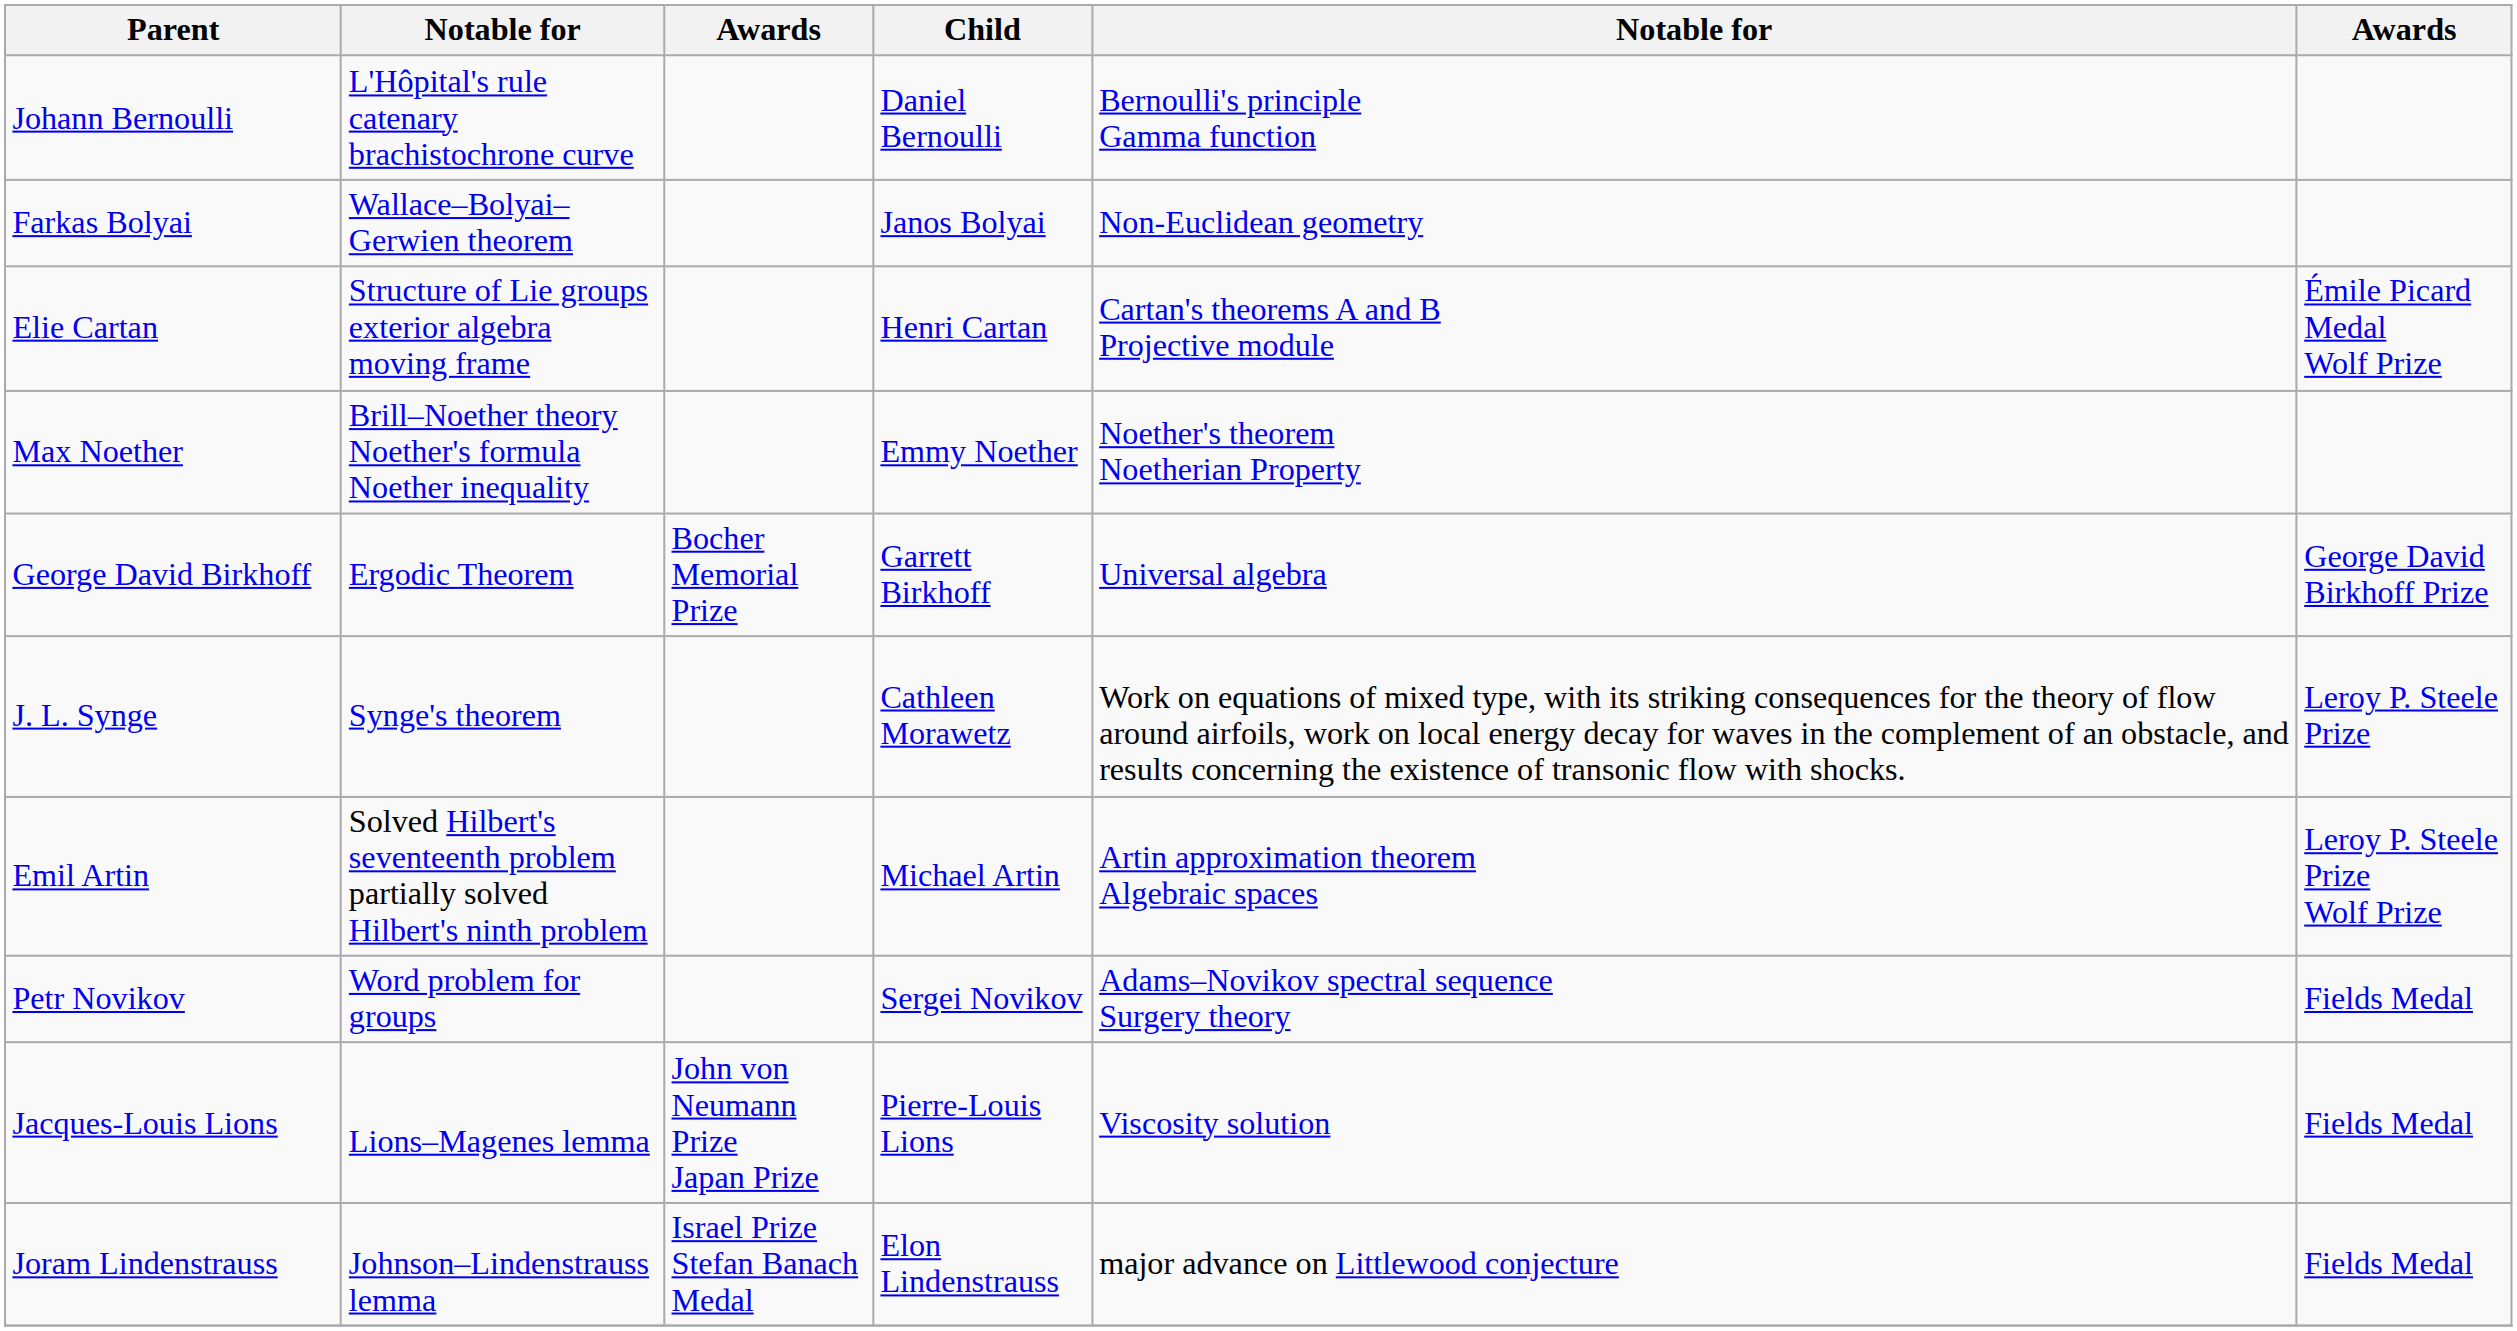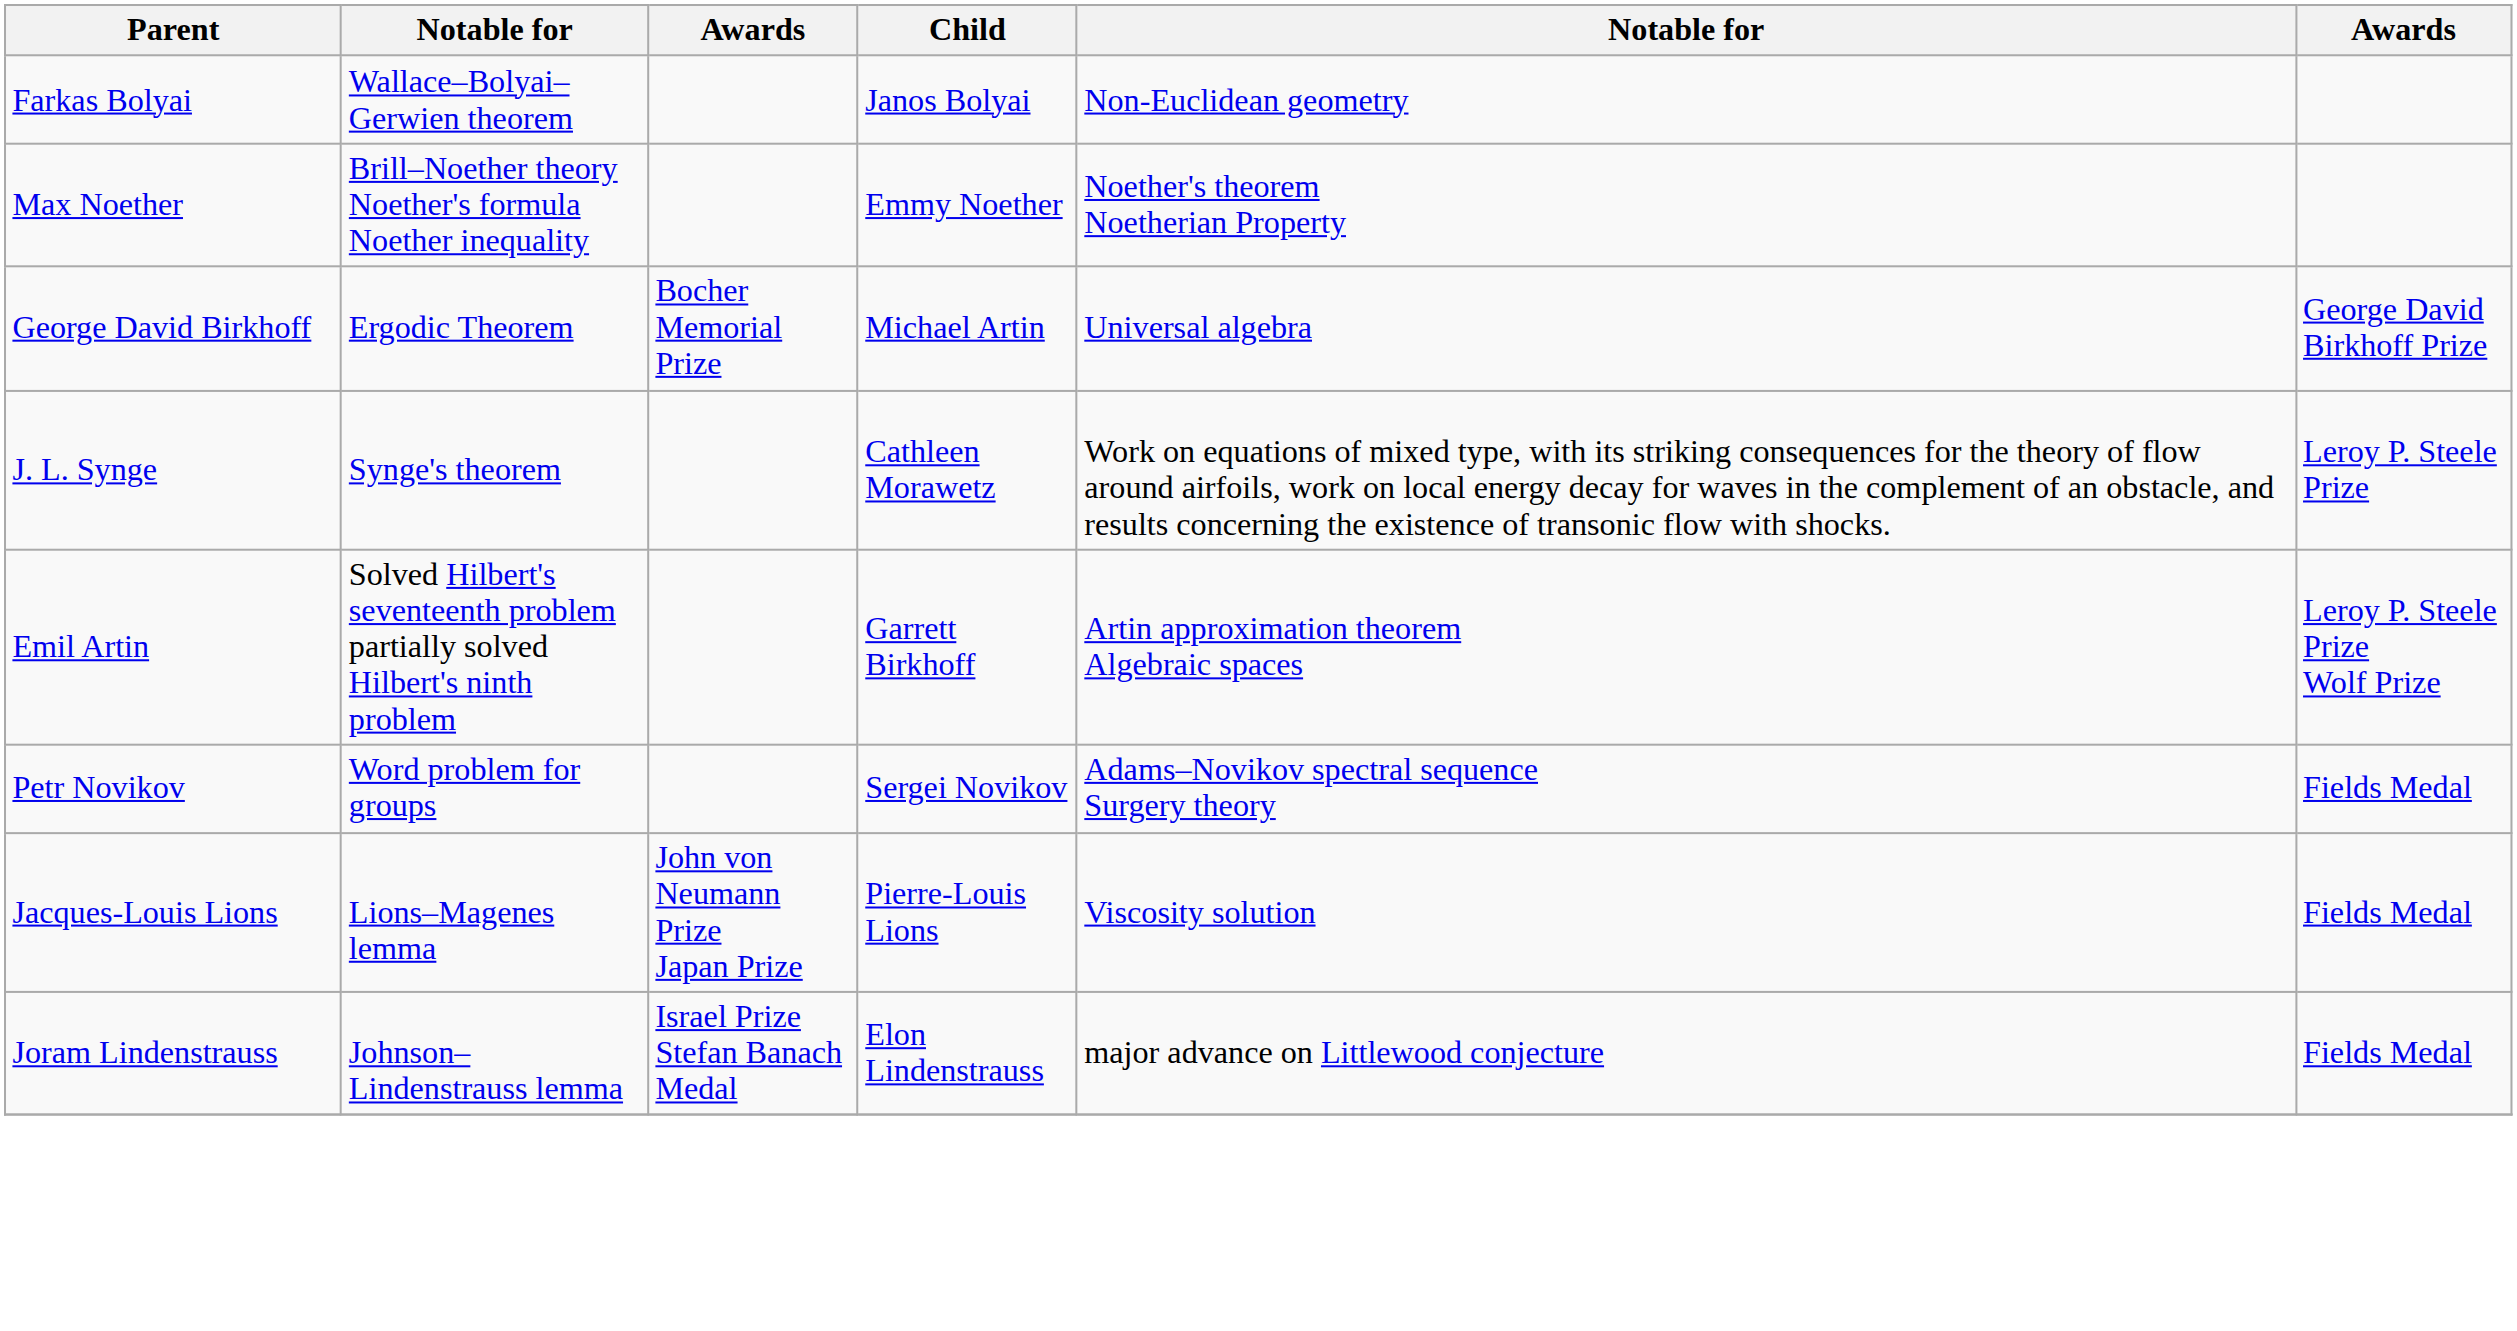- row: (123, 117)
- row: (85, 327)
(936, 574) Garrett Birkhoff -> (955, 327) Michael Artin
(970, 875) Michael Artin -> (920, 646) Garrett Birkhoff
